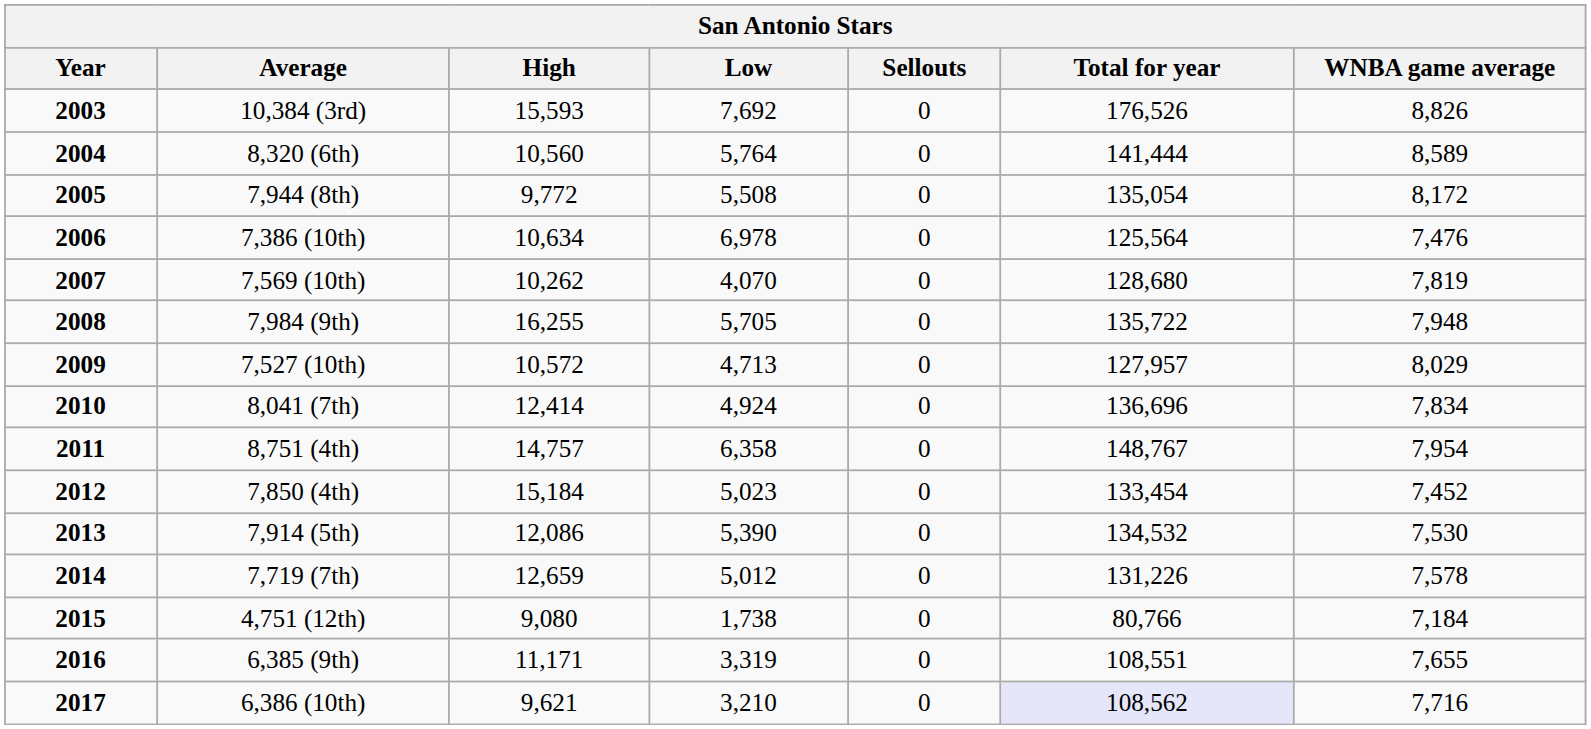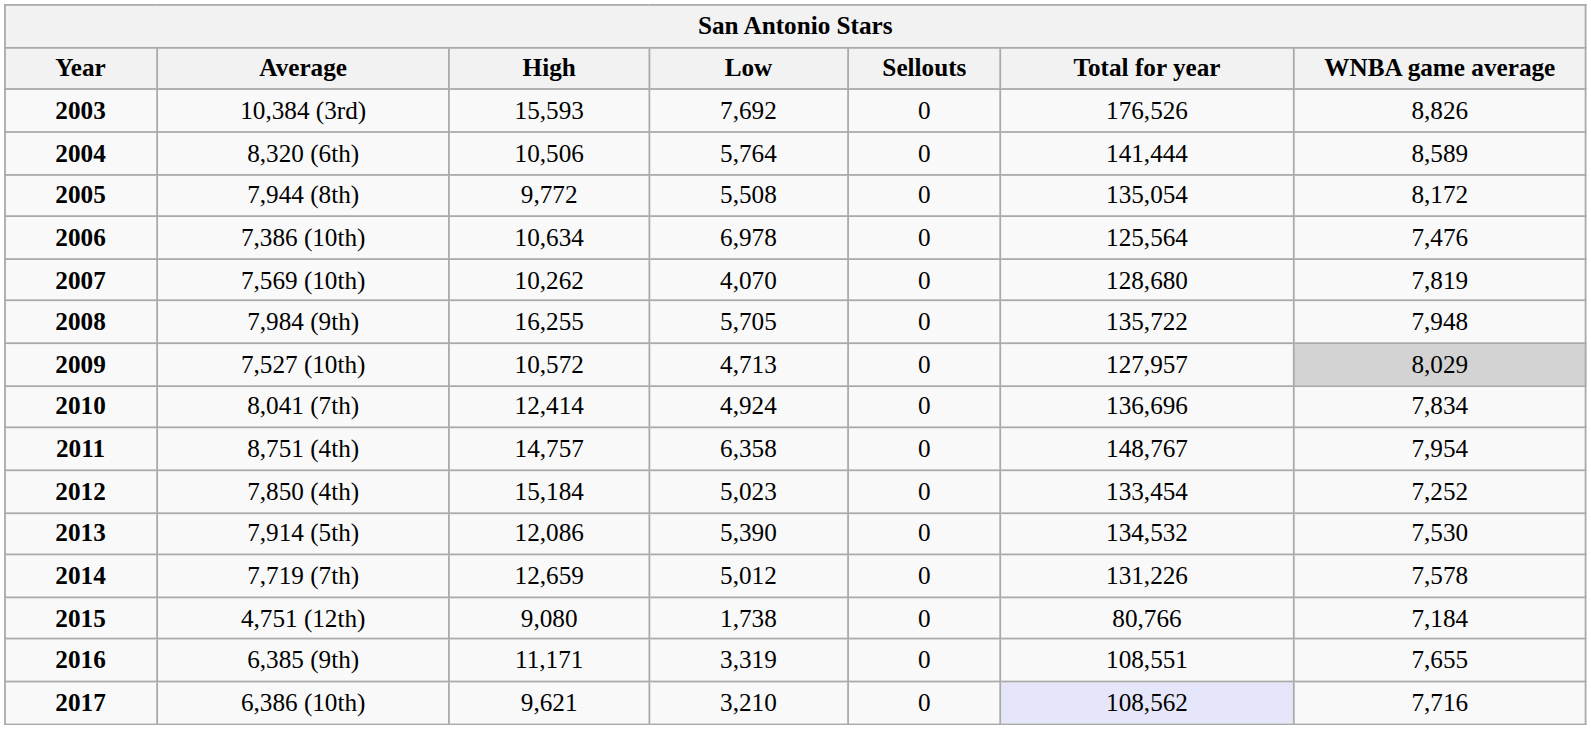(549, 152) 10,560 -> (549, 152) 10,506
(1440, 364) no background -> (1440, 364) lightgrey background
(1440, 490) 7,452 -> (1440, 490) 7,252
